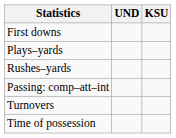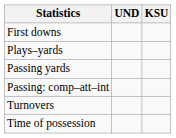- row: (39, 68)
+ row: (39, 68)
